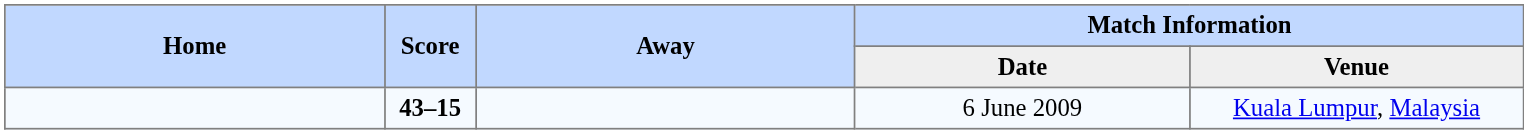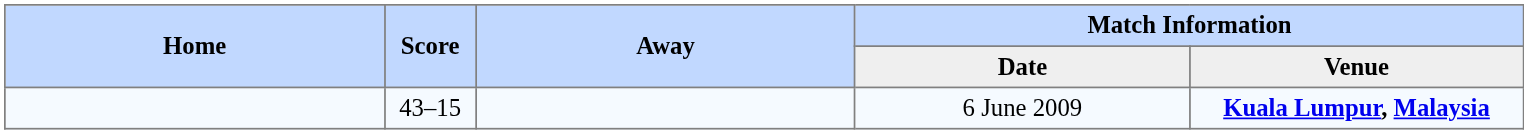(430, 107) bold -> (430, 107) normal
(1357, 107) normal -> (1357, 107) bold
